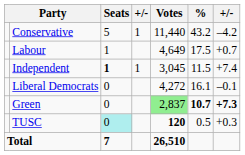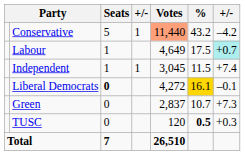(170, 31) no background -> (170, 31) lightsalmon background
(226, 50) no background -> (226, 50) paleturquoise background
(107, 68) bold -> (107, 68) normal
(107, 86) normal -> (107, 86) bold
(201, 86) no background -> (201, 86) gold background
(172, 104) lightgreen background -> (172, 104) no background
(201, 104) bold -> (201, 104) normal
(226, 104) bold -> (226, 104) normal
(107, 123) paleturquoise background -> (107, 123) no background
(177, 123) bold -> (177, 123) normal
(203, 123) normal -> (203, 123) bold
